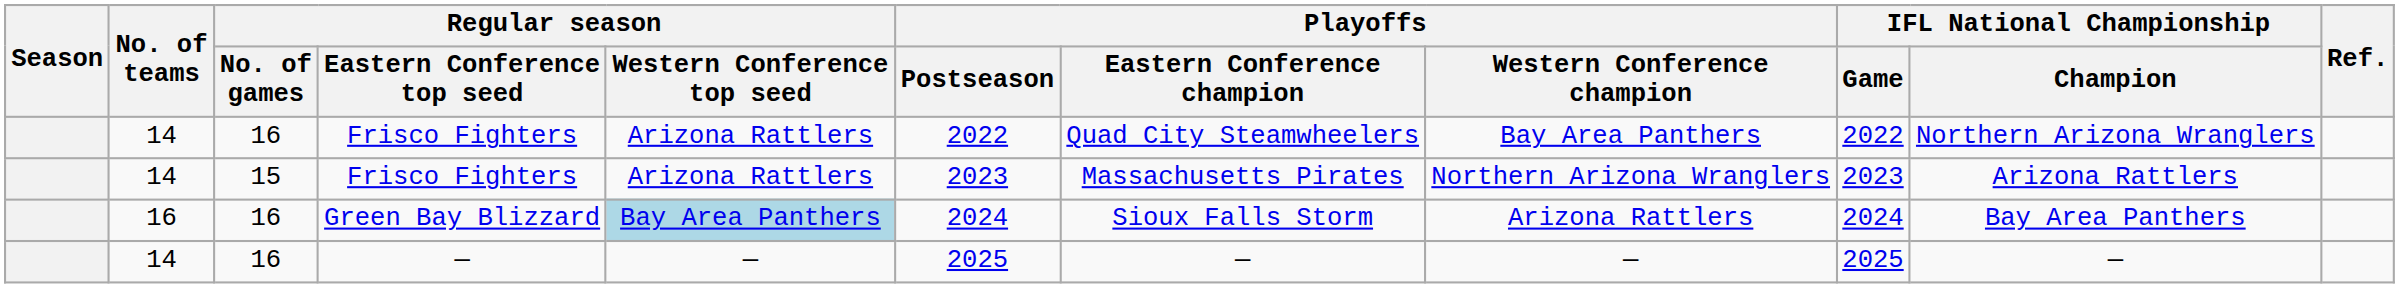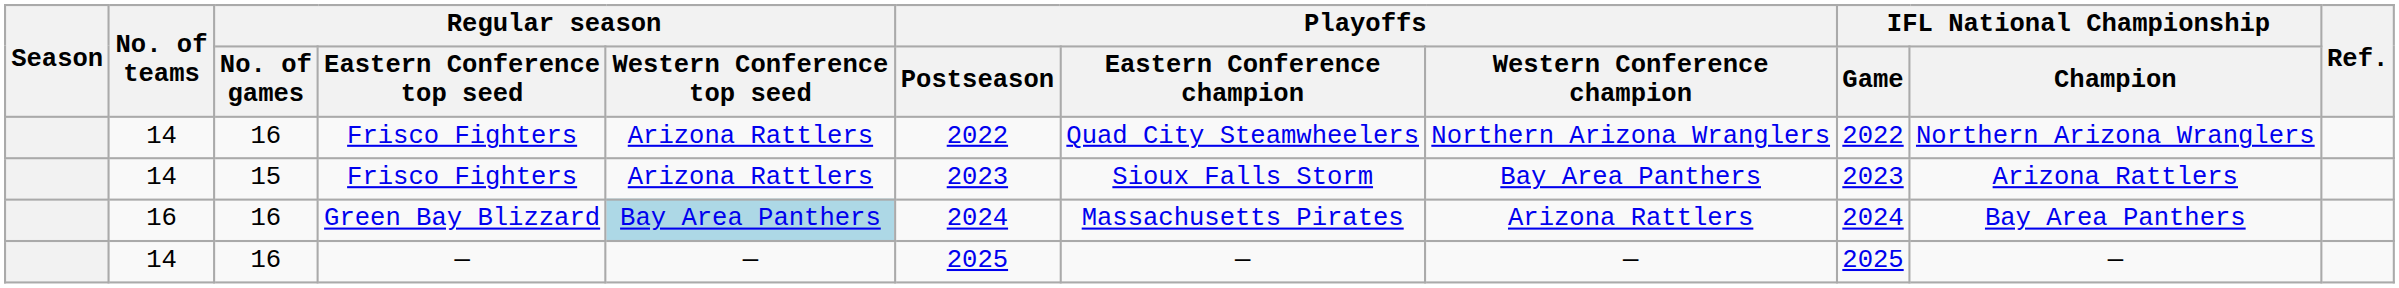(1631, 138) Bay Area Panthers -> (1631, 138) Northern Arizona Wranglers
(1243, 179) Massachusetts Pirates -> (1243, 179) Sioux Falls Storm
(1631, 179) Northern Arizona Wranglers -> (1631, 179) Bay Area Panthers
(1243, 220) Sioux Falls Storm -> (1243, 220) Massachusetts Pirates
